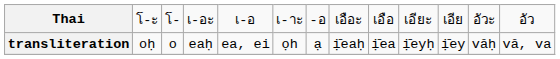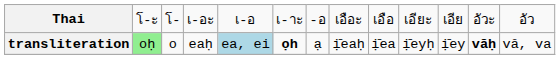(147, 44) no background -> (147, 44) lightgreen background
(246, 44) no background -> (246, 44) lightblue background
(290, 44) normal -> (290, 44) bold
(484, 44) normal -> (484, 44) bold
